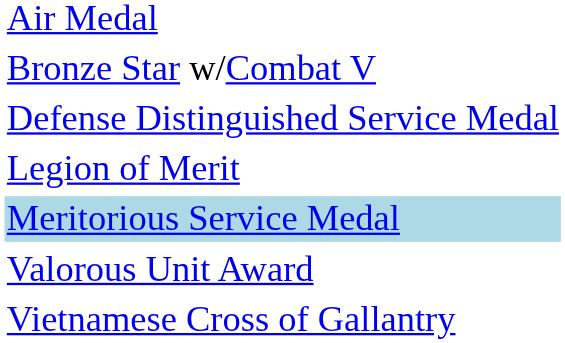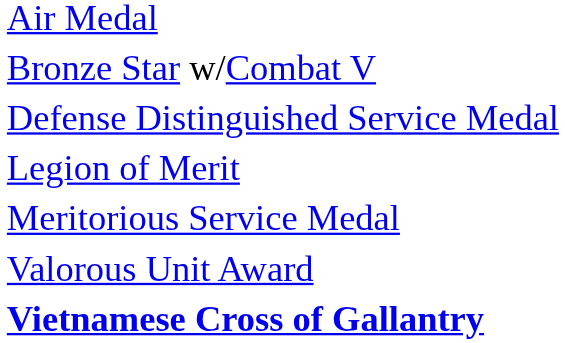(203, 218) lightblue background -> (203, 218) no background
(231, 318) normal -> (245, 318) bold
